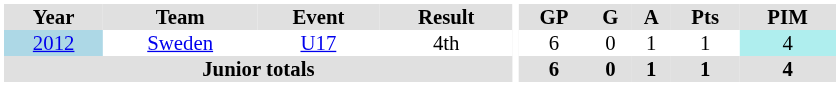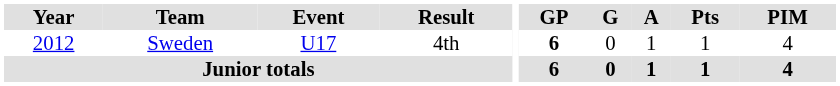(54, 42) lightblue background -> (54, 42) no background
(554, 42) normal -> (554, 42) bold
(788, 42) paleturquoise background -> (788, 42) no background
